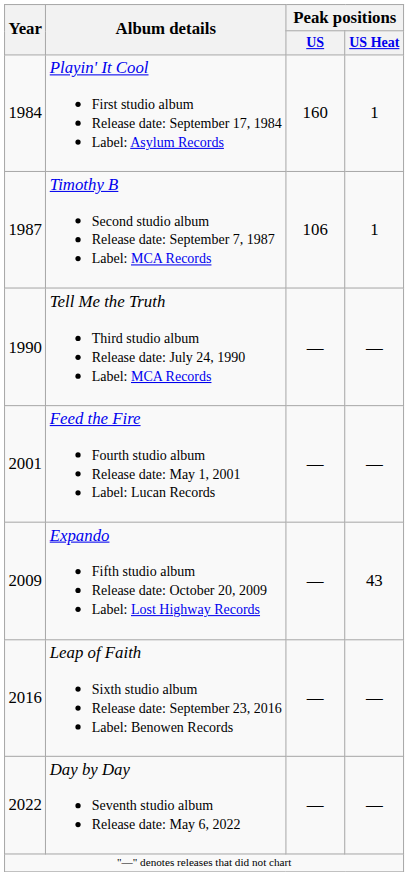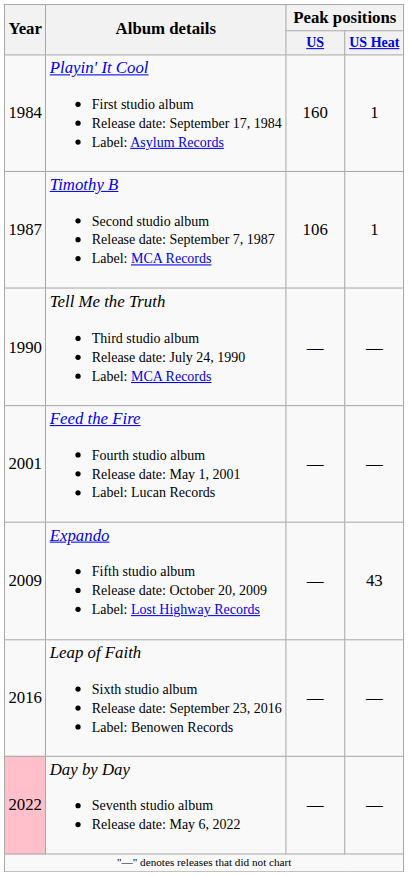(25, 805) no background -> (25, 805) pink background
